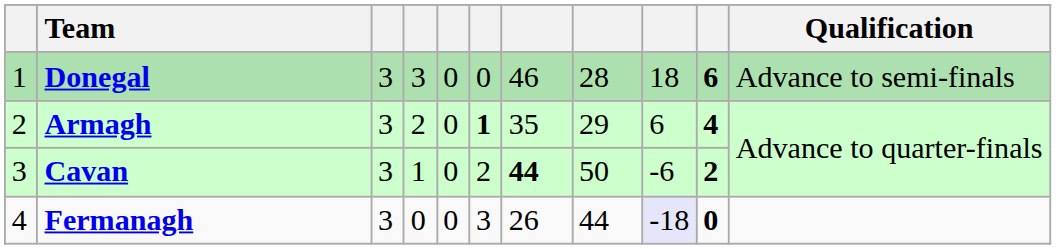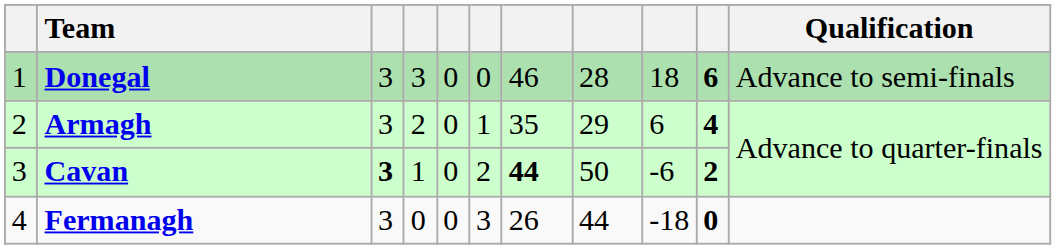(484, 123) bold -> (484, 123) normal
(386, 171) normal -> (386, 171) bold
(669, 219) lavender background -> (669, 219) no background
